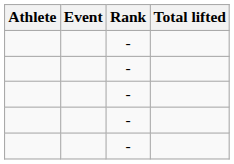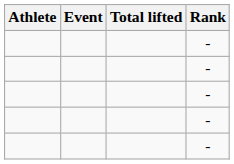columns swapped: (190, 17) <-> (128, 17)
